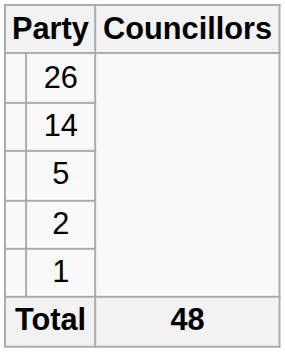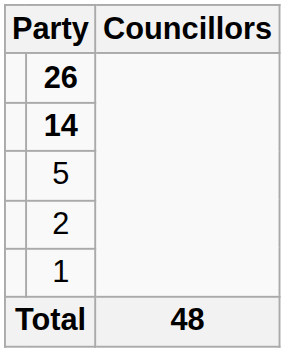(61, 77) normal -> (61, 77) bold
(61, 126) normal -> (61, 126) bold
